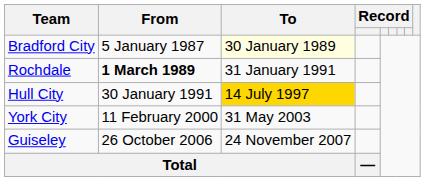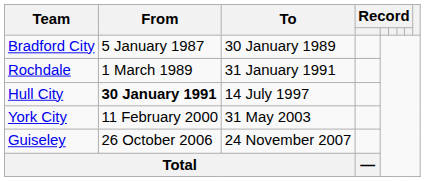(280, 46) lightyellow background -> (280, 46) no background
(148, 70) bold -> (147, 70) normal
(157, 93) normal -> (159, 93) bold
(267, 93) gold background -> (267, 93) no background
